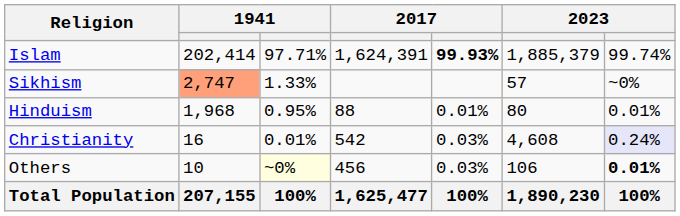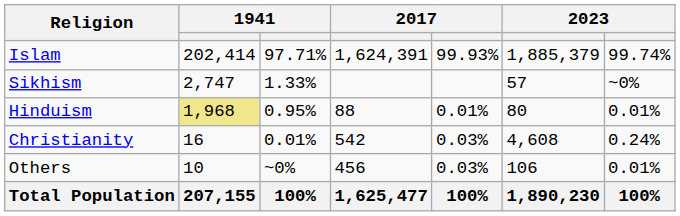(467, 55) bold -> (467, 55) normal
(209, 83) lightsalmon background -> (209, 83) no background
(209, 112) no background -> (209, 112) khaki background
(634, 140) lavender background -> (634, 140) no background
(279, 168) lightyellow background -> (279, 168) no background
(634, 168) bold -> (634, 168) normal
